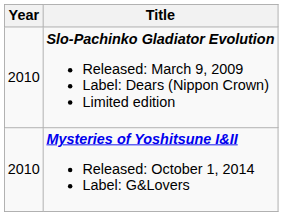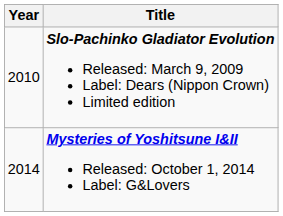(24, 169) 2010 -> (24, 169) 2014
